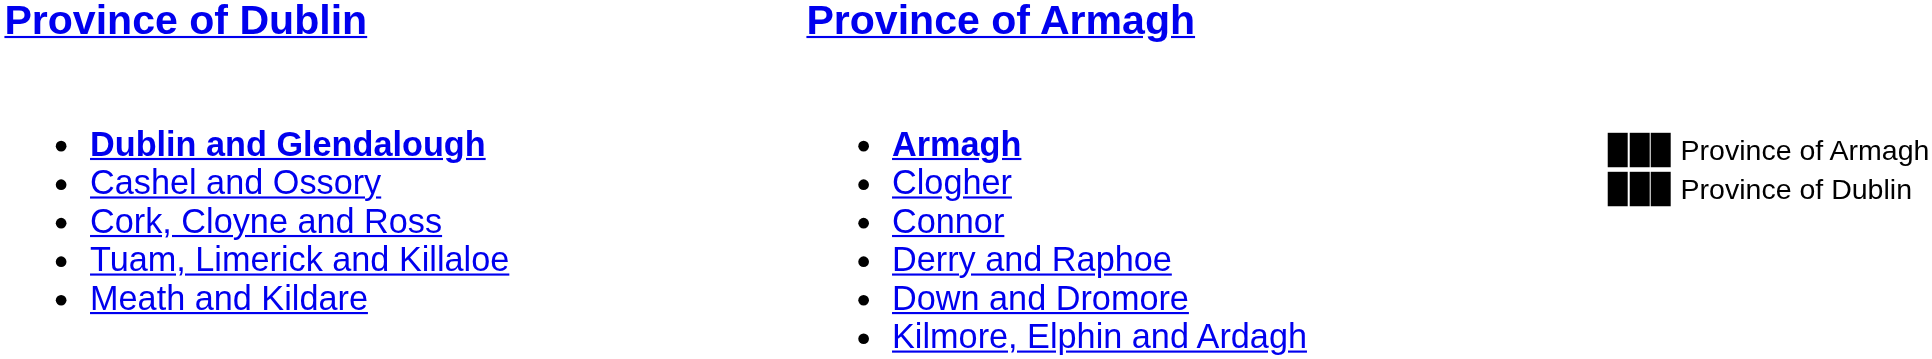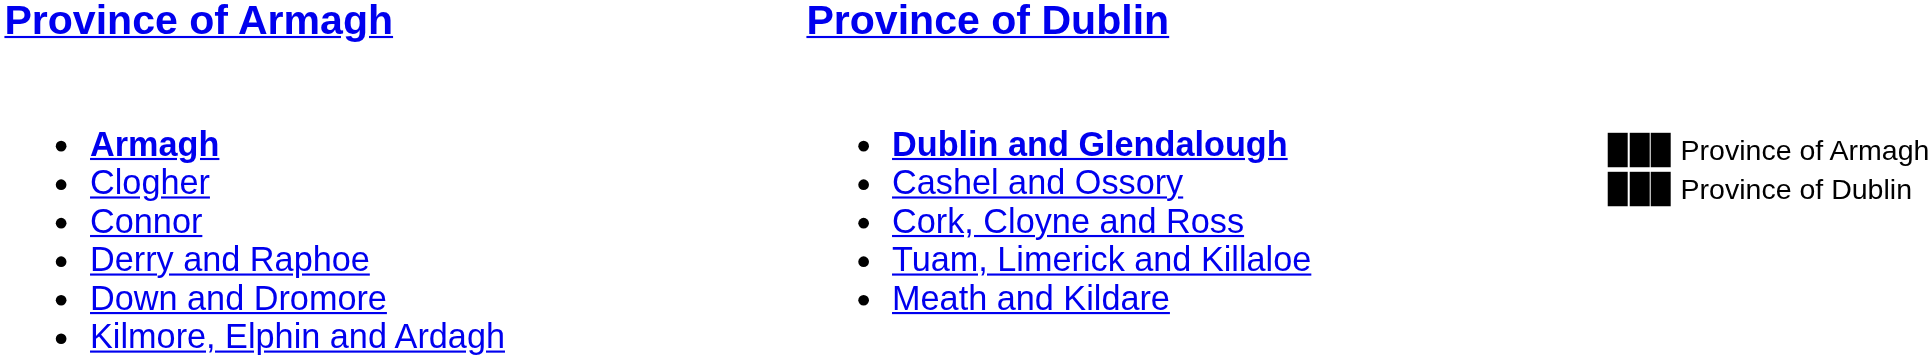columns swapped: (1001, 20) <-> (186, 20)
